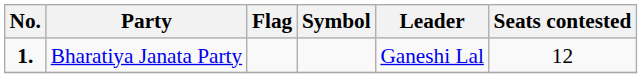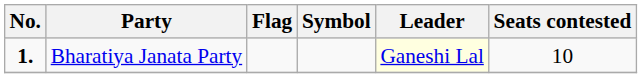(432, 55) no background -> (432, 55) lightyellow background
(562, 55) 12 -> (562, 55) 10
